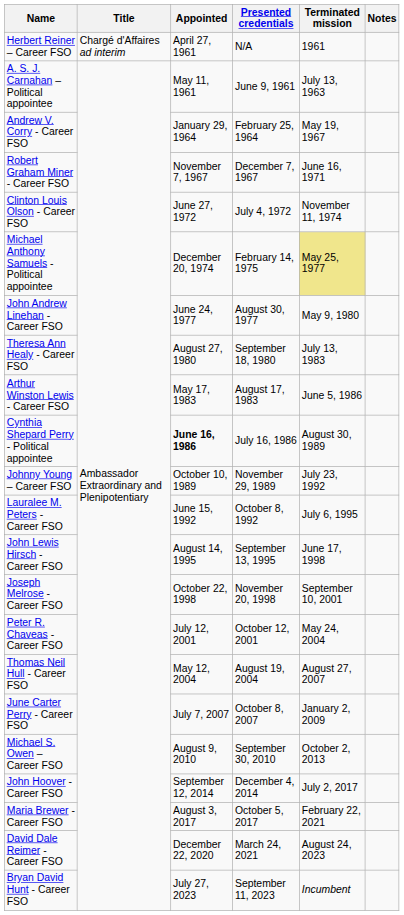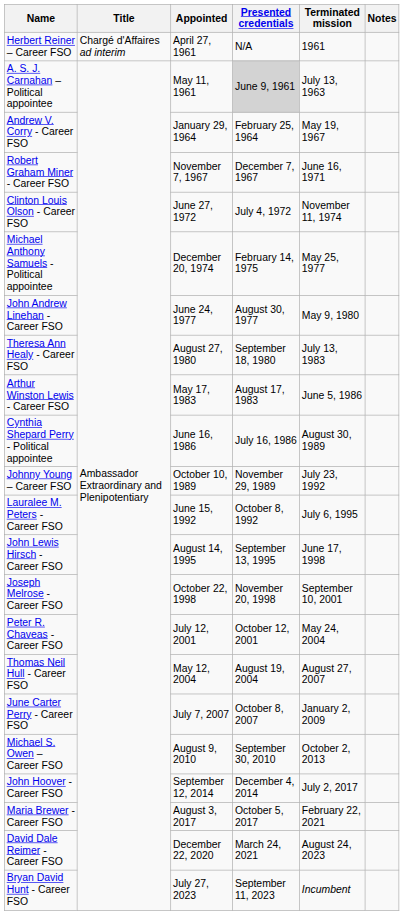(265, 86) no background -> (265, 86) lightgrey background
(320, 263) khaki background -> (320, 263) no background
(194, 440) bold -> (193, 440) normal
